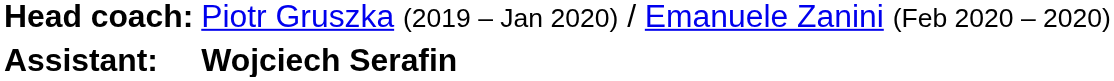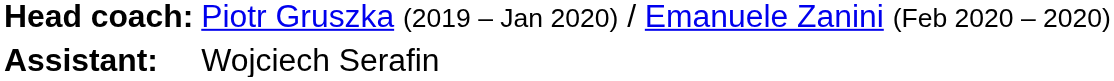(329, 60) bold -> (320, 60) normal
